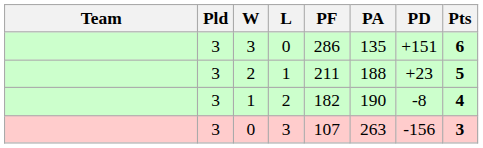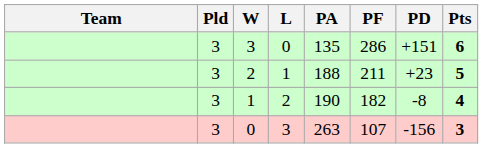columns swapped: (327, 18) <-> (373, 18)
